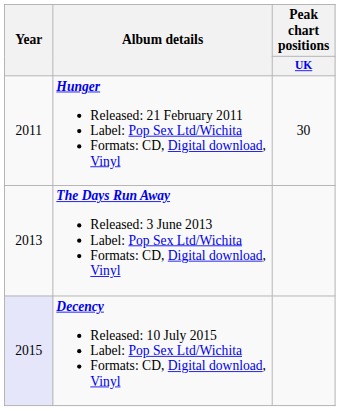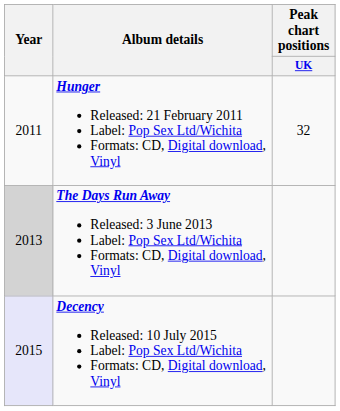(304, 130) 30 -> (304, 130) 32
(29, 240) no background -> (29, 240) lightgrey background
